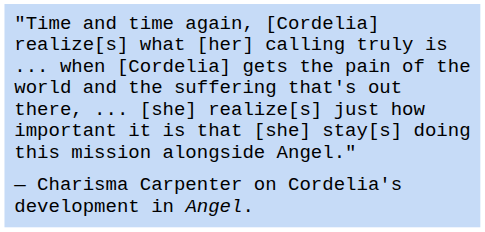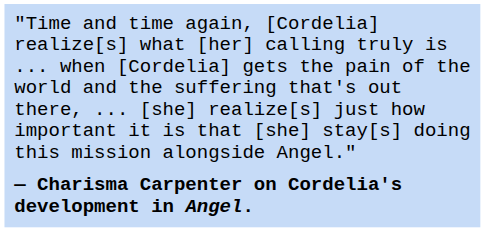(208, 196) normal -> (208, 196) bold
